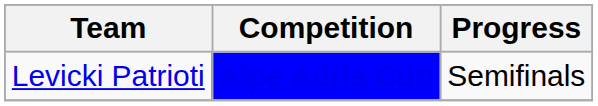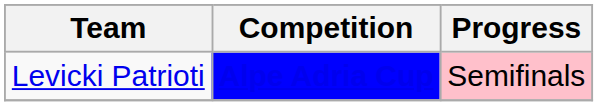(516, 75) no background -> (516, 75) pink background
